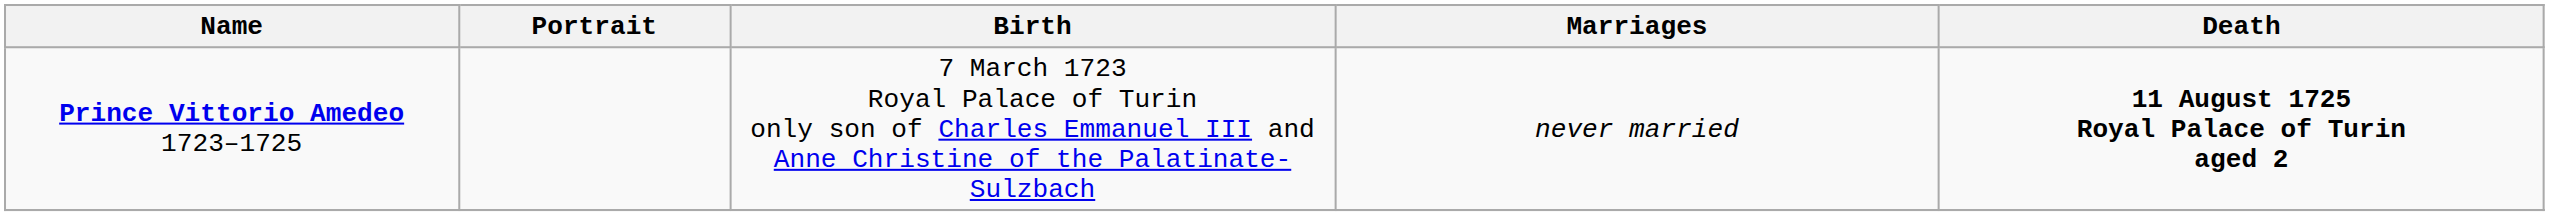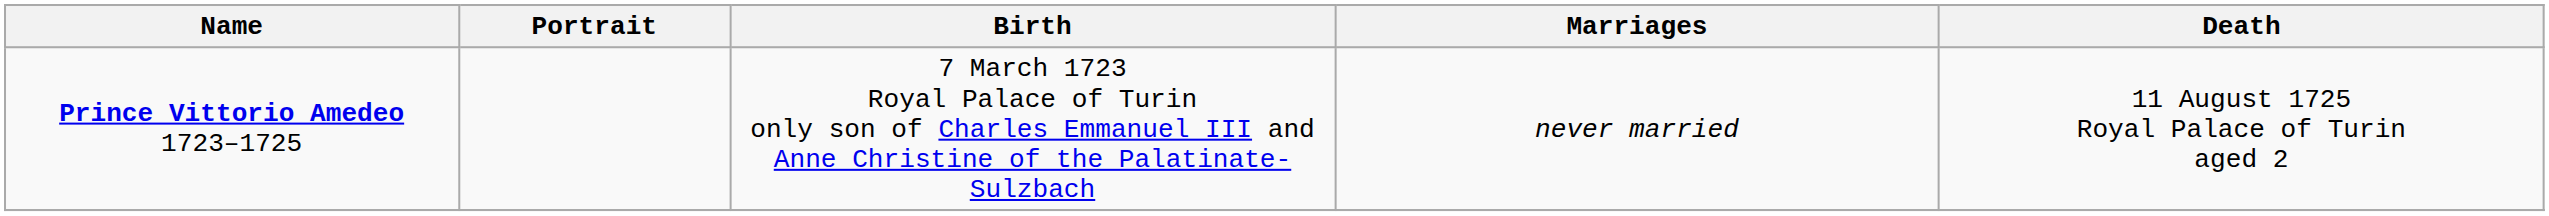(2241, 129) bold -> (2241, 129) normal
